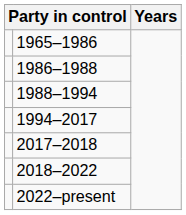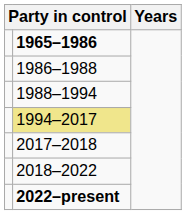(57, 42) normal -> (57, 42) bold
(57, 119) no background -> (57, 119) khaki background
(66, 196) normal -> (68, 196) bold
